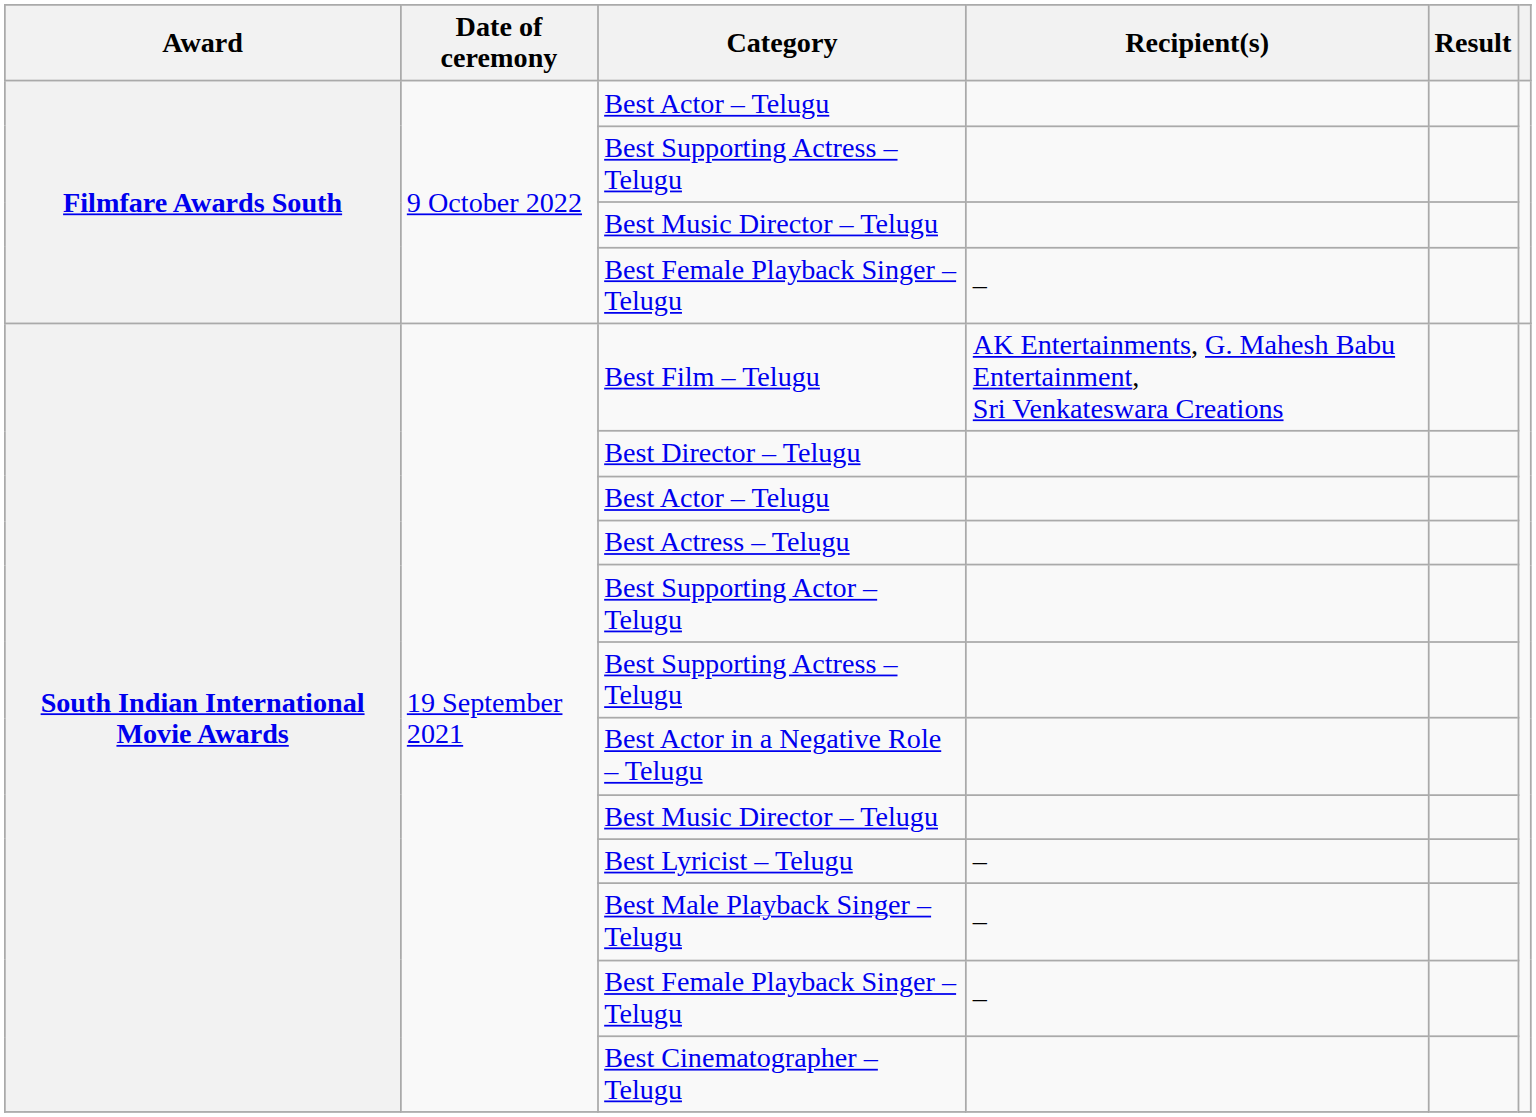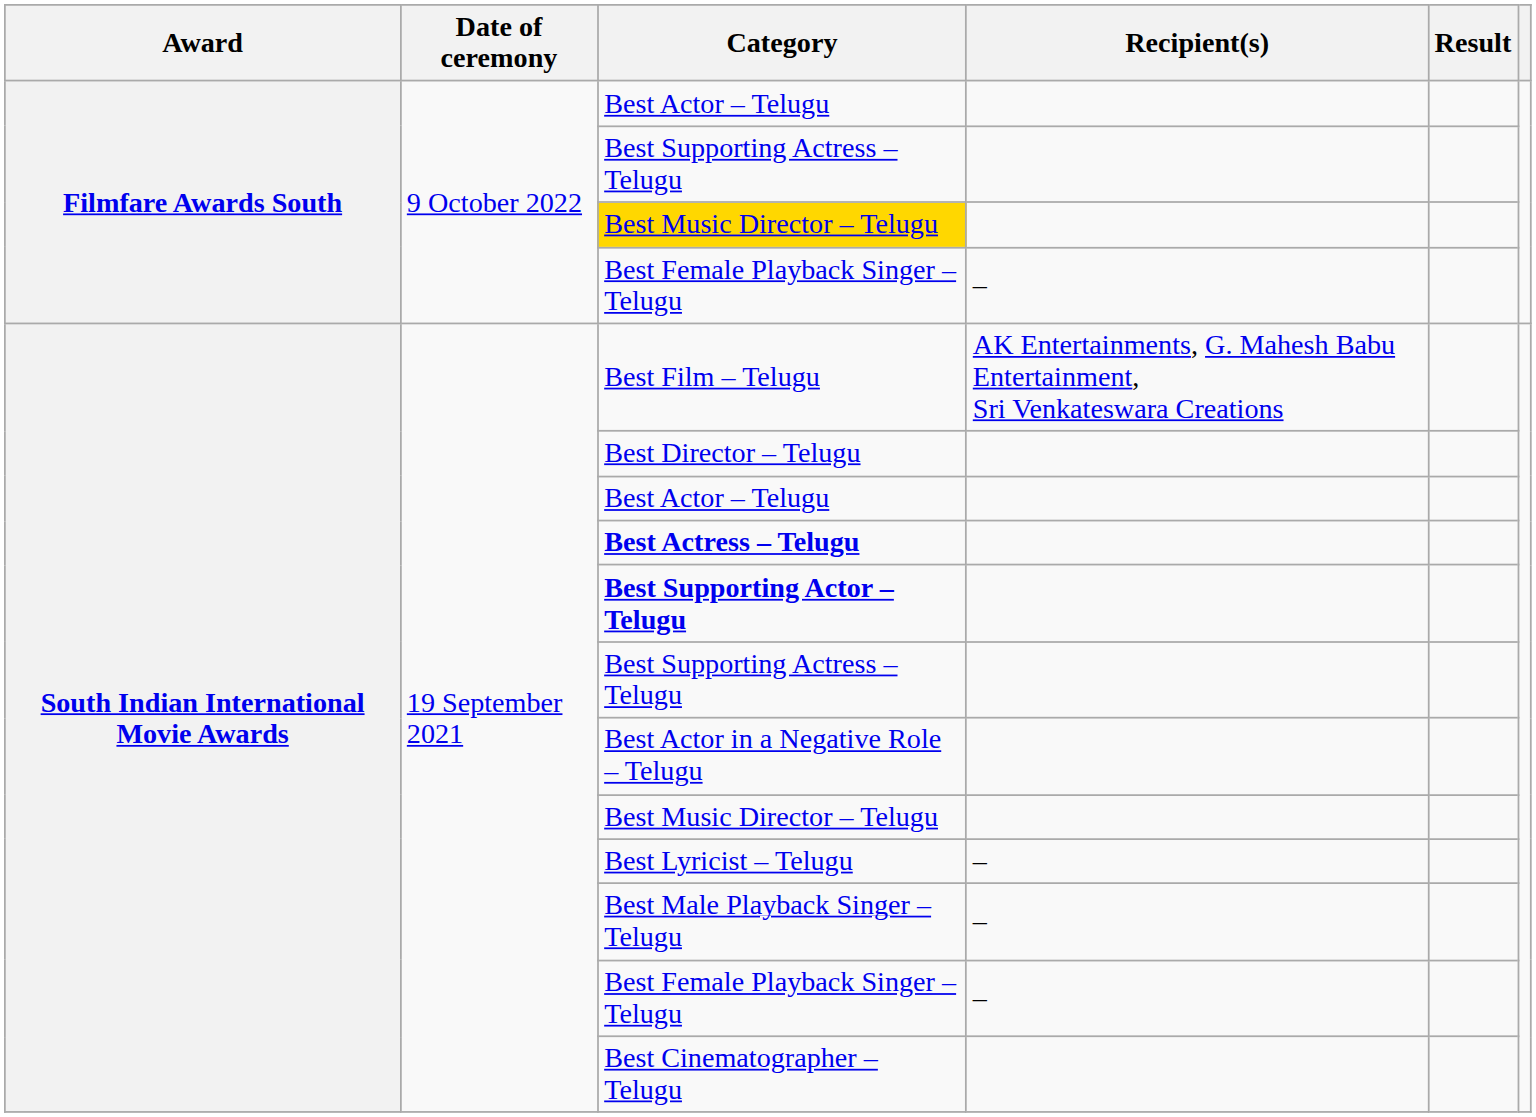(771, 224) no background -> (771, 224) gold background
(727, 542) normal -> (732, 542) bold
(741, 603) normal -> (749, 603) bold
